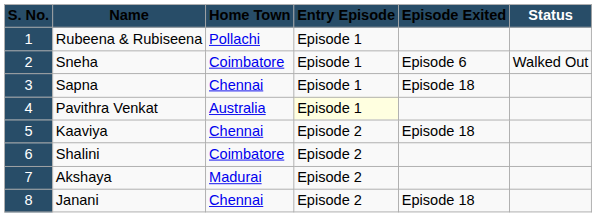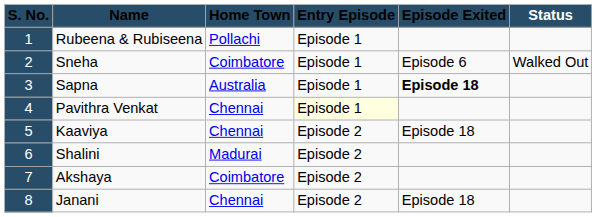(236, 85) Chennai -> (237, 85) Australia
(438, 85) normal -> (440, 85) bold
(237, 108) Australia -> (236, 108) Chennai
(247, 154) Coimbatore -> (235, 154) Madurai
(235, 177) Madurai -> (247, 177) Coimbatore
